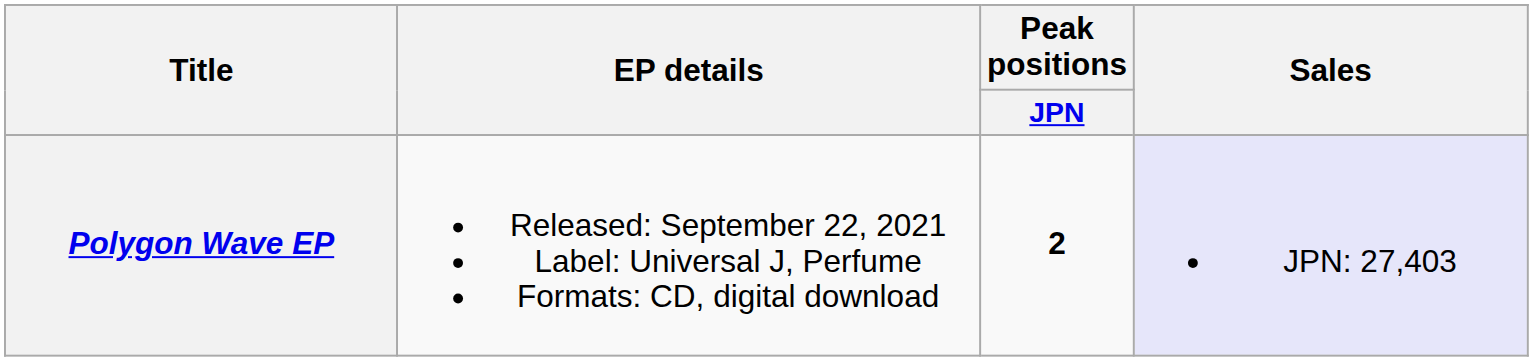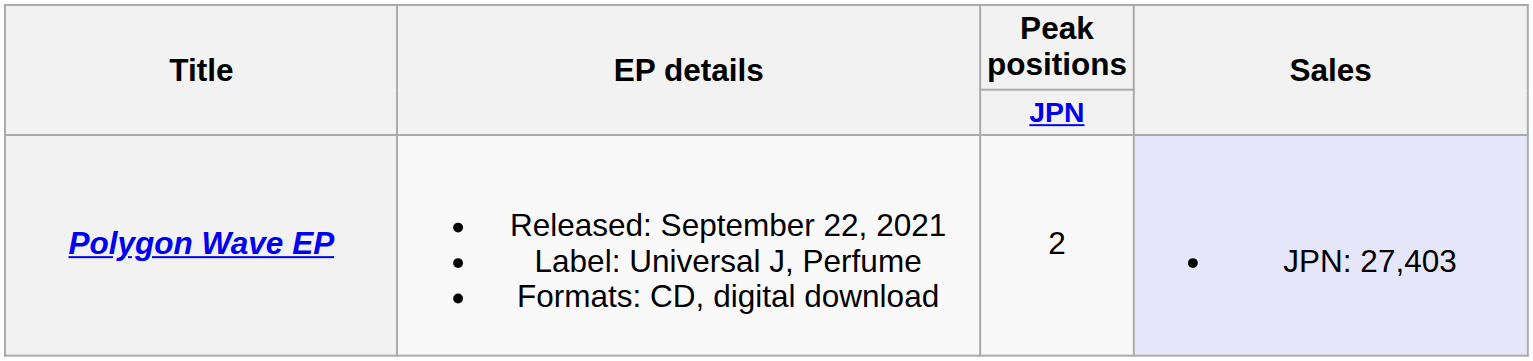(1057, 244) bold -> (1057, 244) normal
